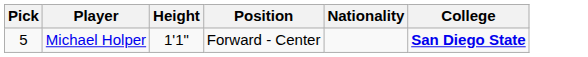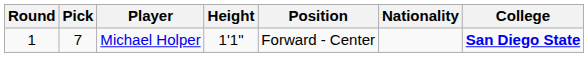+ column: (32, 16)
(23, 40) 5 -> (78, 40) 7
